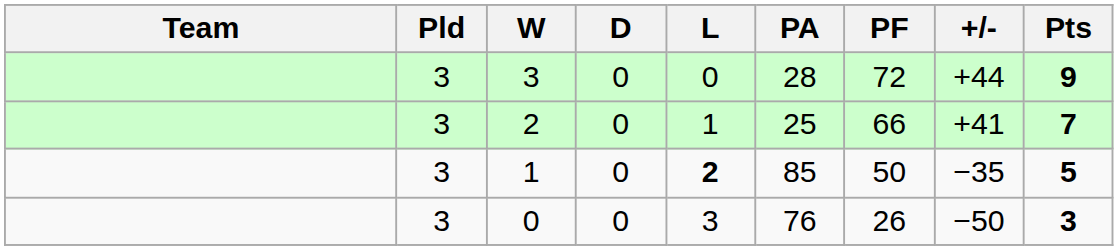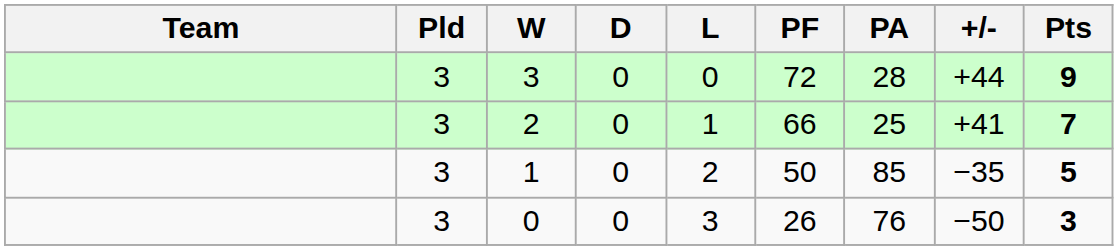columns swapped: (889, 28) <-> (800, 28)
(710, 172) bold -> (710, 172) normal
